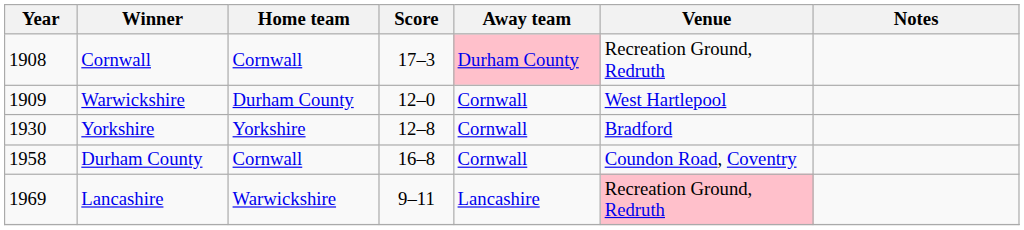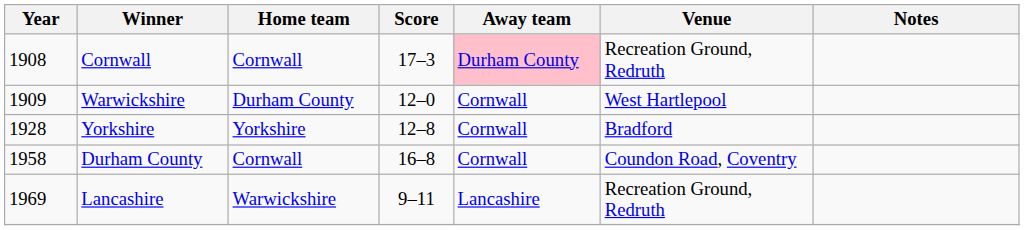(28, 129) 1930 -> (28, 129) 1928
(678, 199) pink background -> (678, 199) no background
